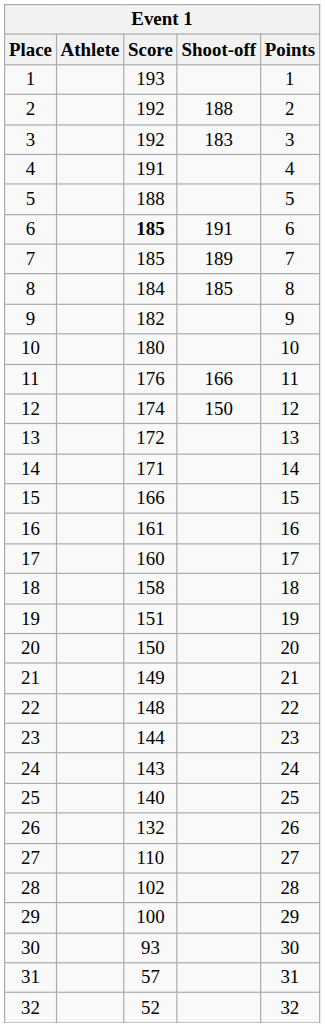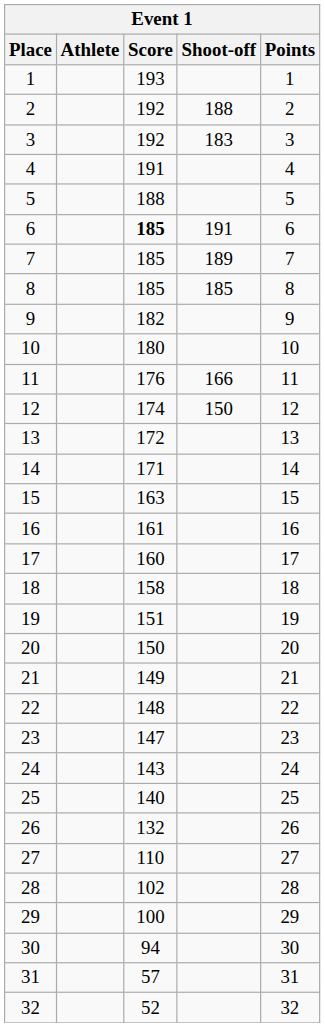(150, 288) 184 -> (150, 288) 185
(150, 498) 166 -> (150, 498) 163
(150, 738) 144 -> (150, 738) 147
(150, 947) 93 -> (150, 947) 94
